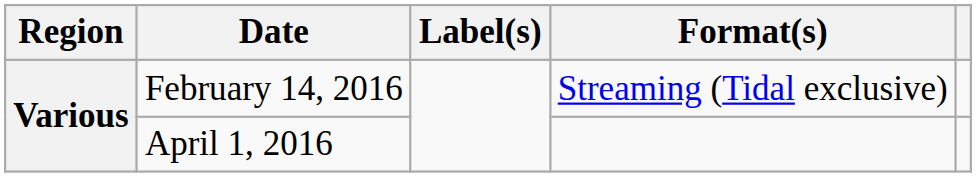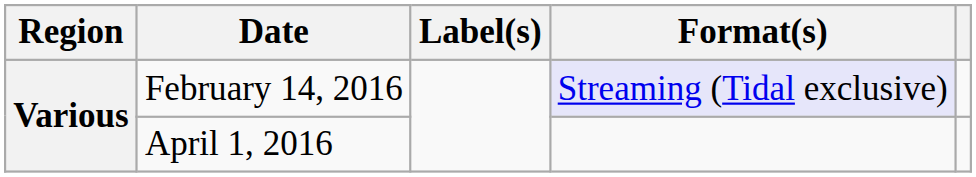(753, 87) no background -> (753, 87) lavender background
